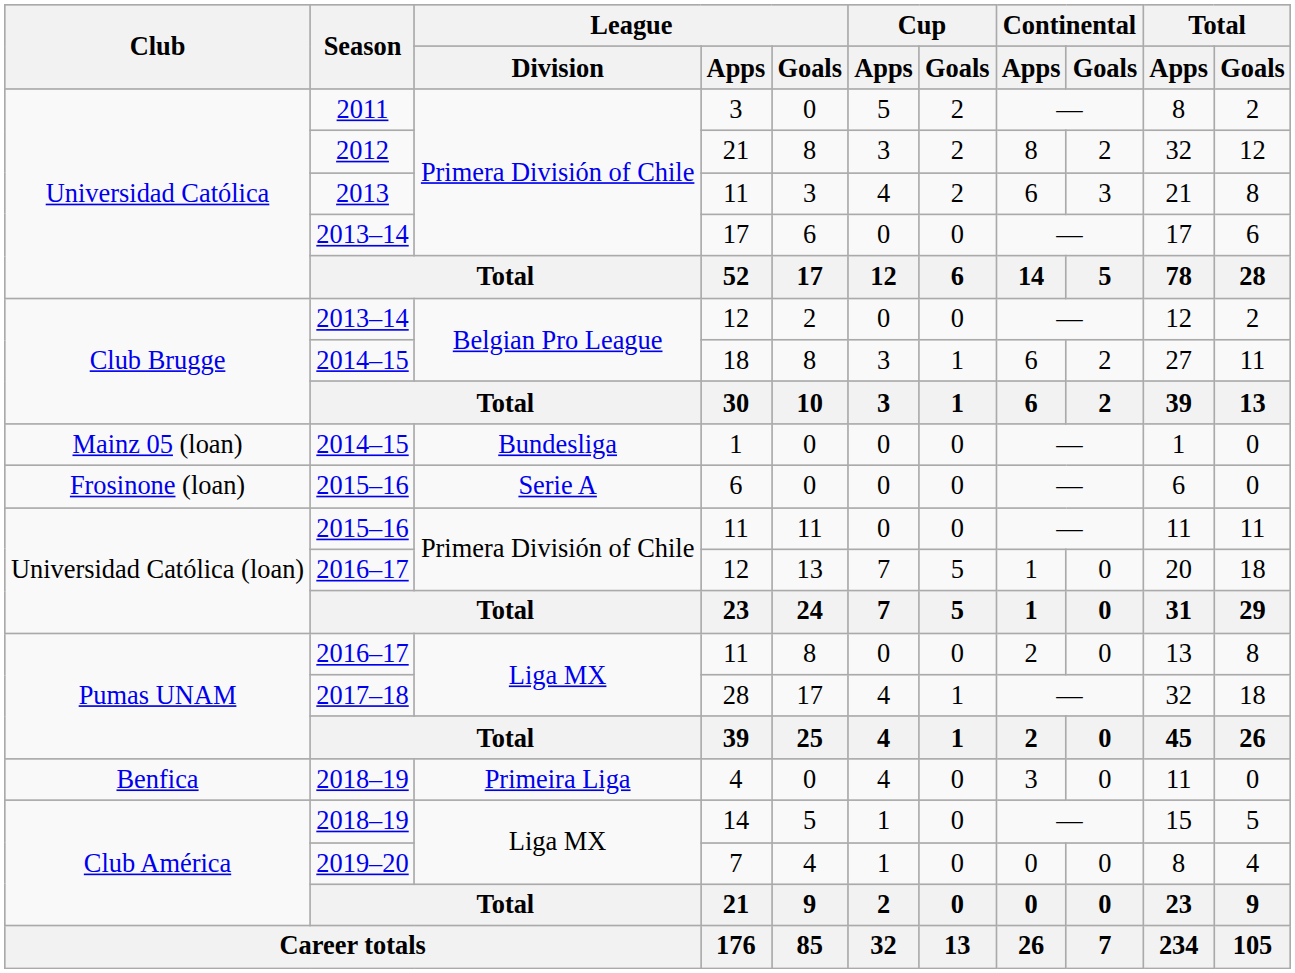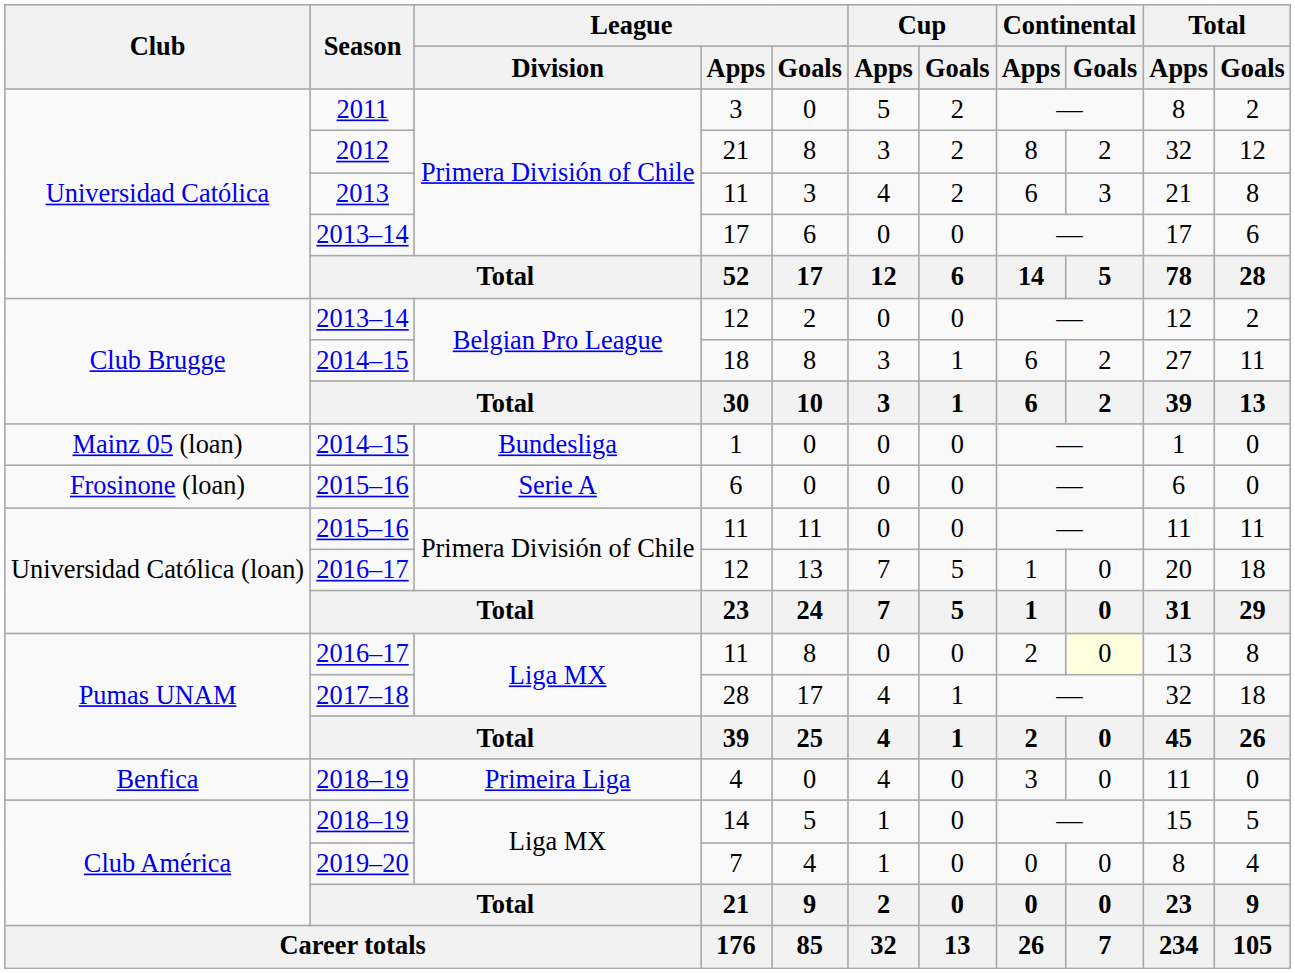(1105, 653) no background -> (1105, 653) lightyellow background
